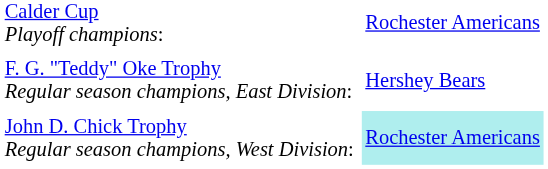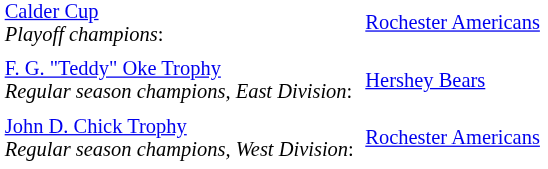(453, 137) paleturquoise background -> (453, 137) no background
